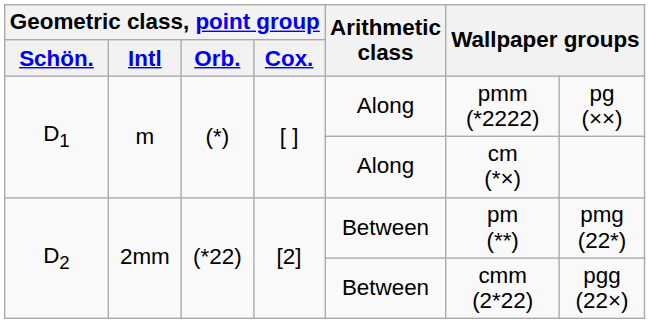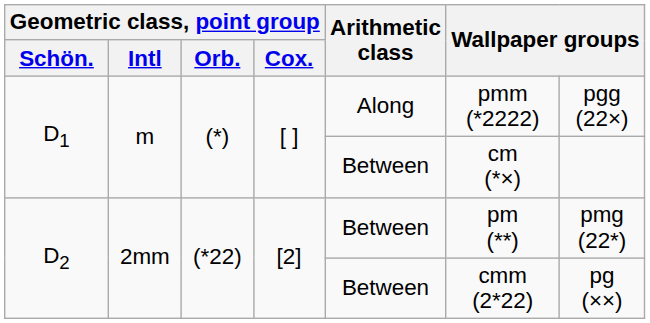(602, 105) pg (××) -> (602, 105) pgg (22×)
(385, 166) Along -> (385, 166) Between
(602, 288) pgg (22×) -> (602, 288) pg (××)
